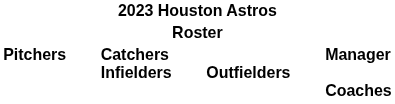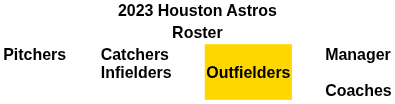(248, 72) no background -> (248, 72) gold background
